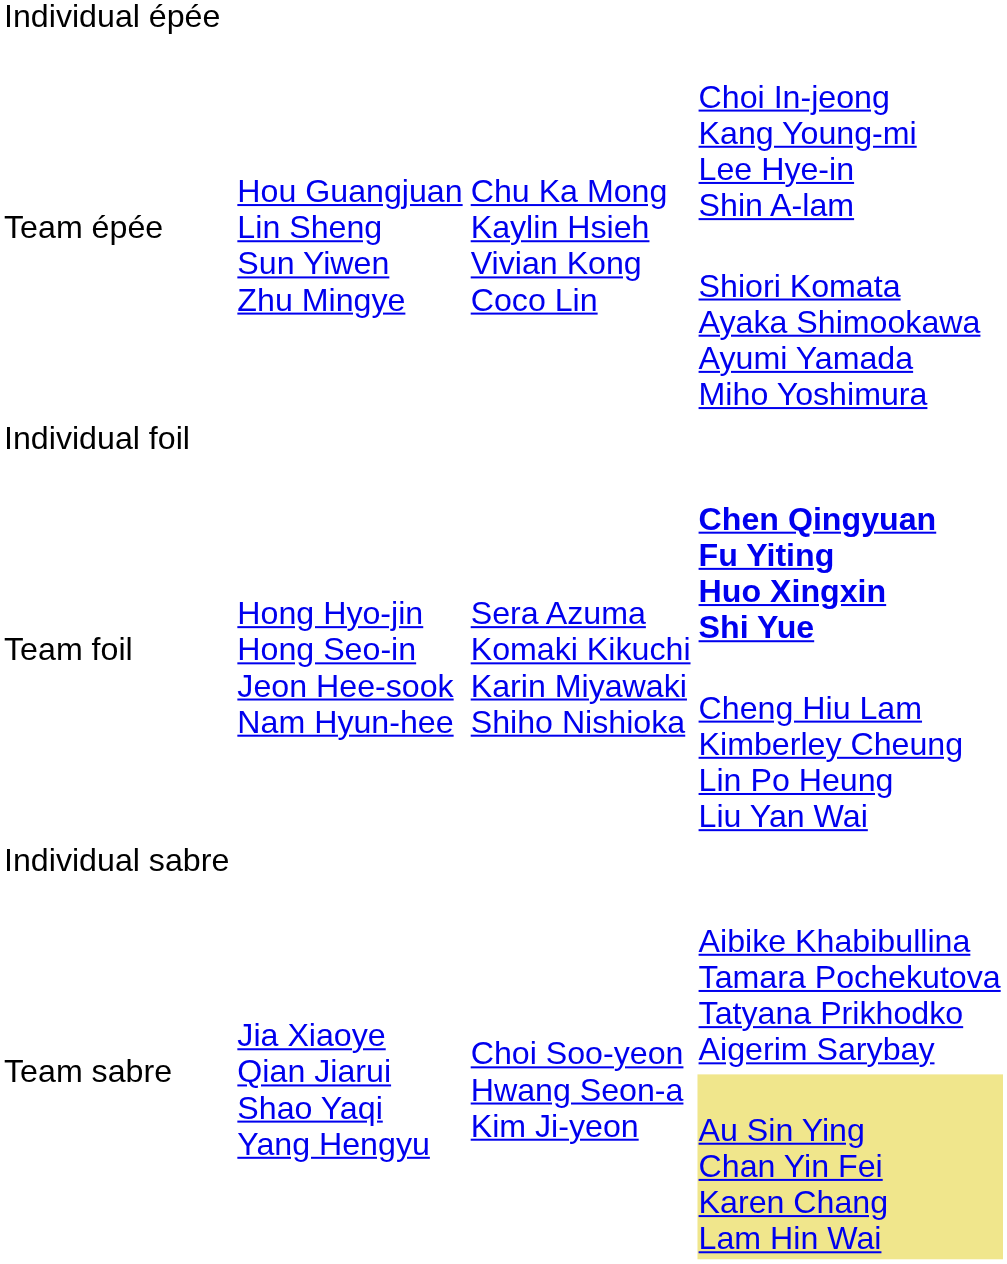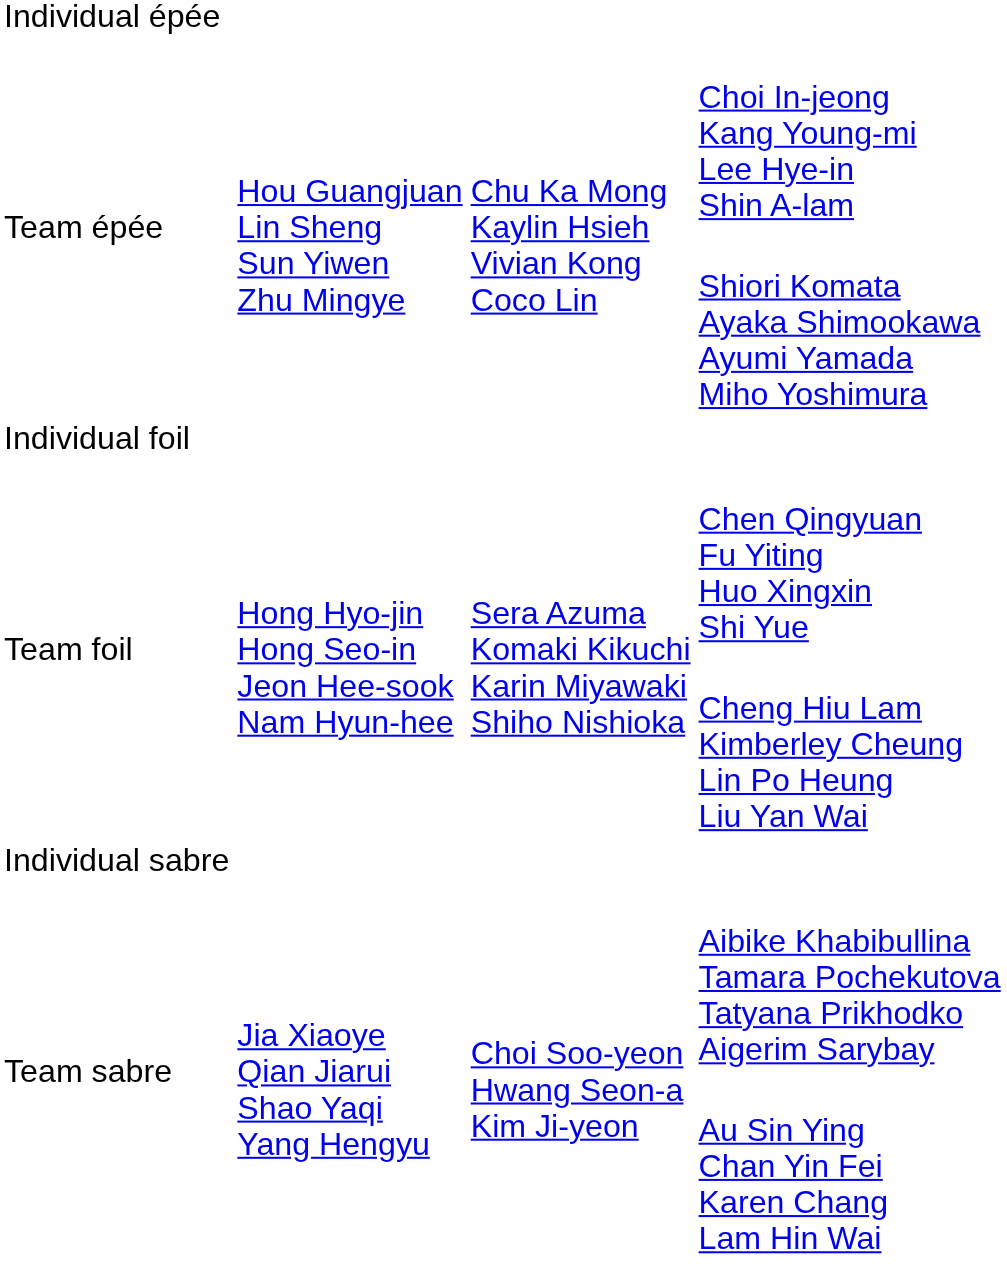(817, 573) bold -> (810, 573) normal
(793, 1184) khaki background -> (793, 1184) no background
